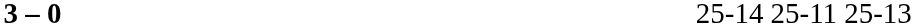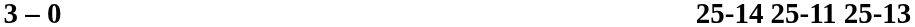(804, 13) normal -> (804, 13) bold
